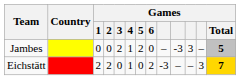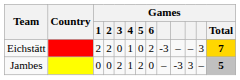rows swapped: (26, 48) <-> (26, 65)
